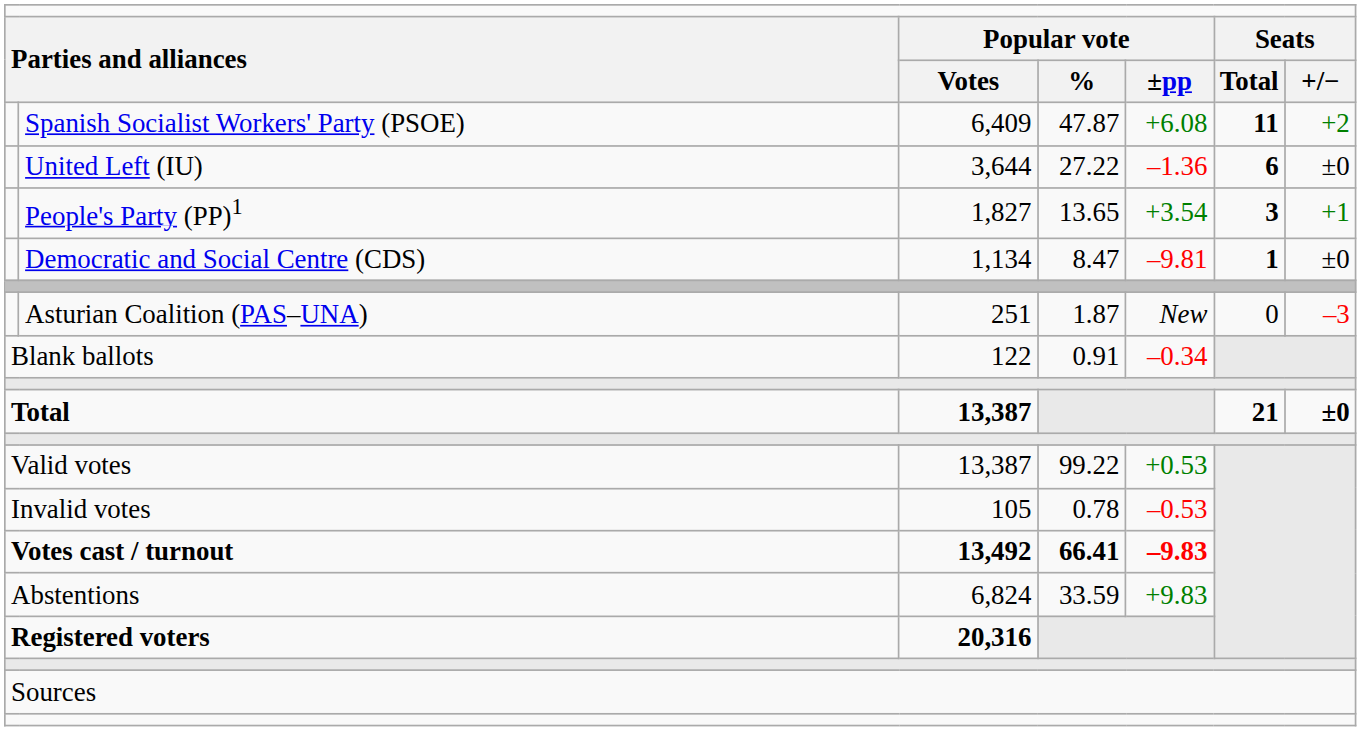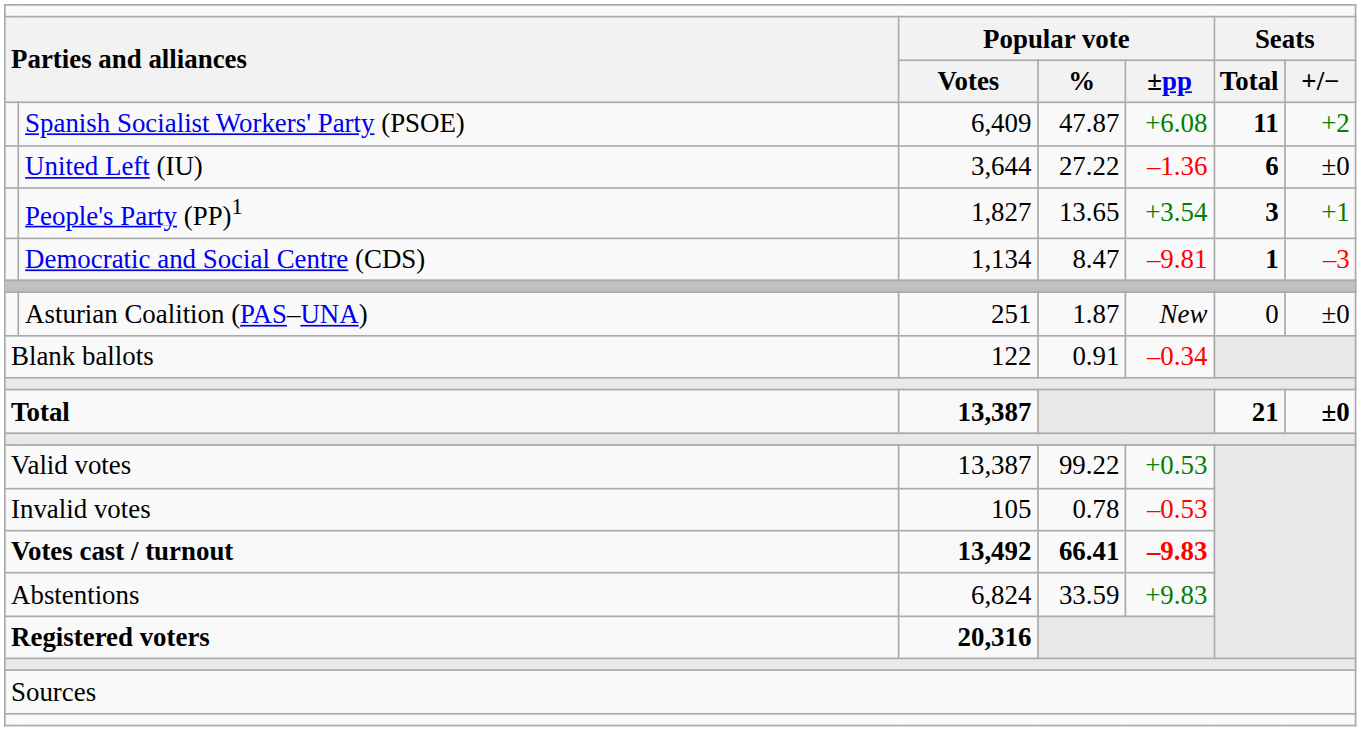(1336, 258) ±0 -> (1336, 258) –3
(1336, 313) –3 -> (1336, 313) ±0
